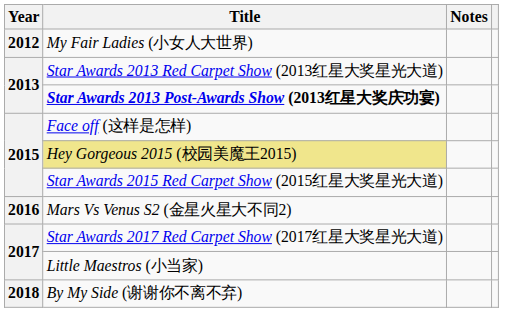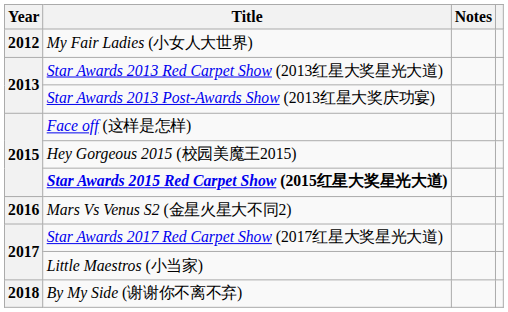(243, 98) bold -> (241, 98) normal
(172, 154) khaki background -> (172, 154) no background
(245, 181) normal -> (247, 181) bold
